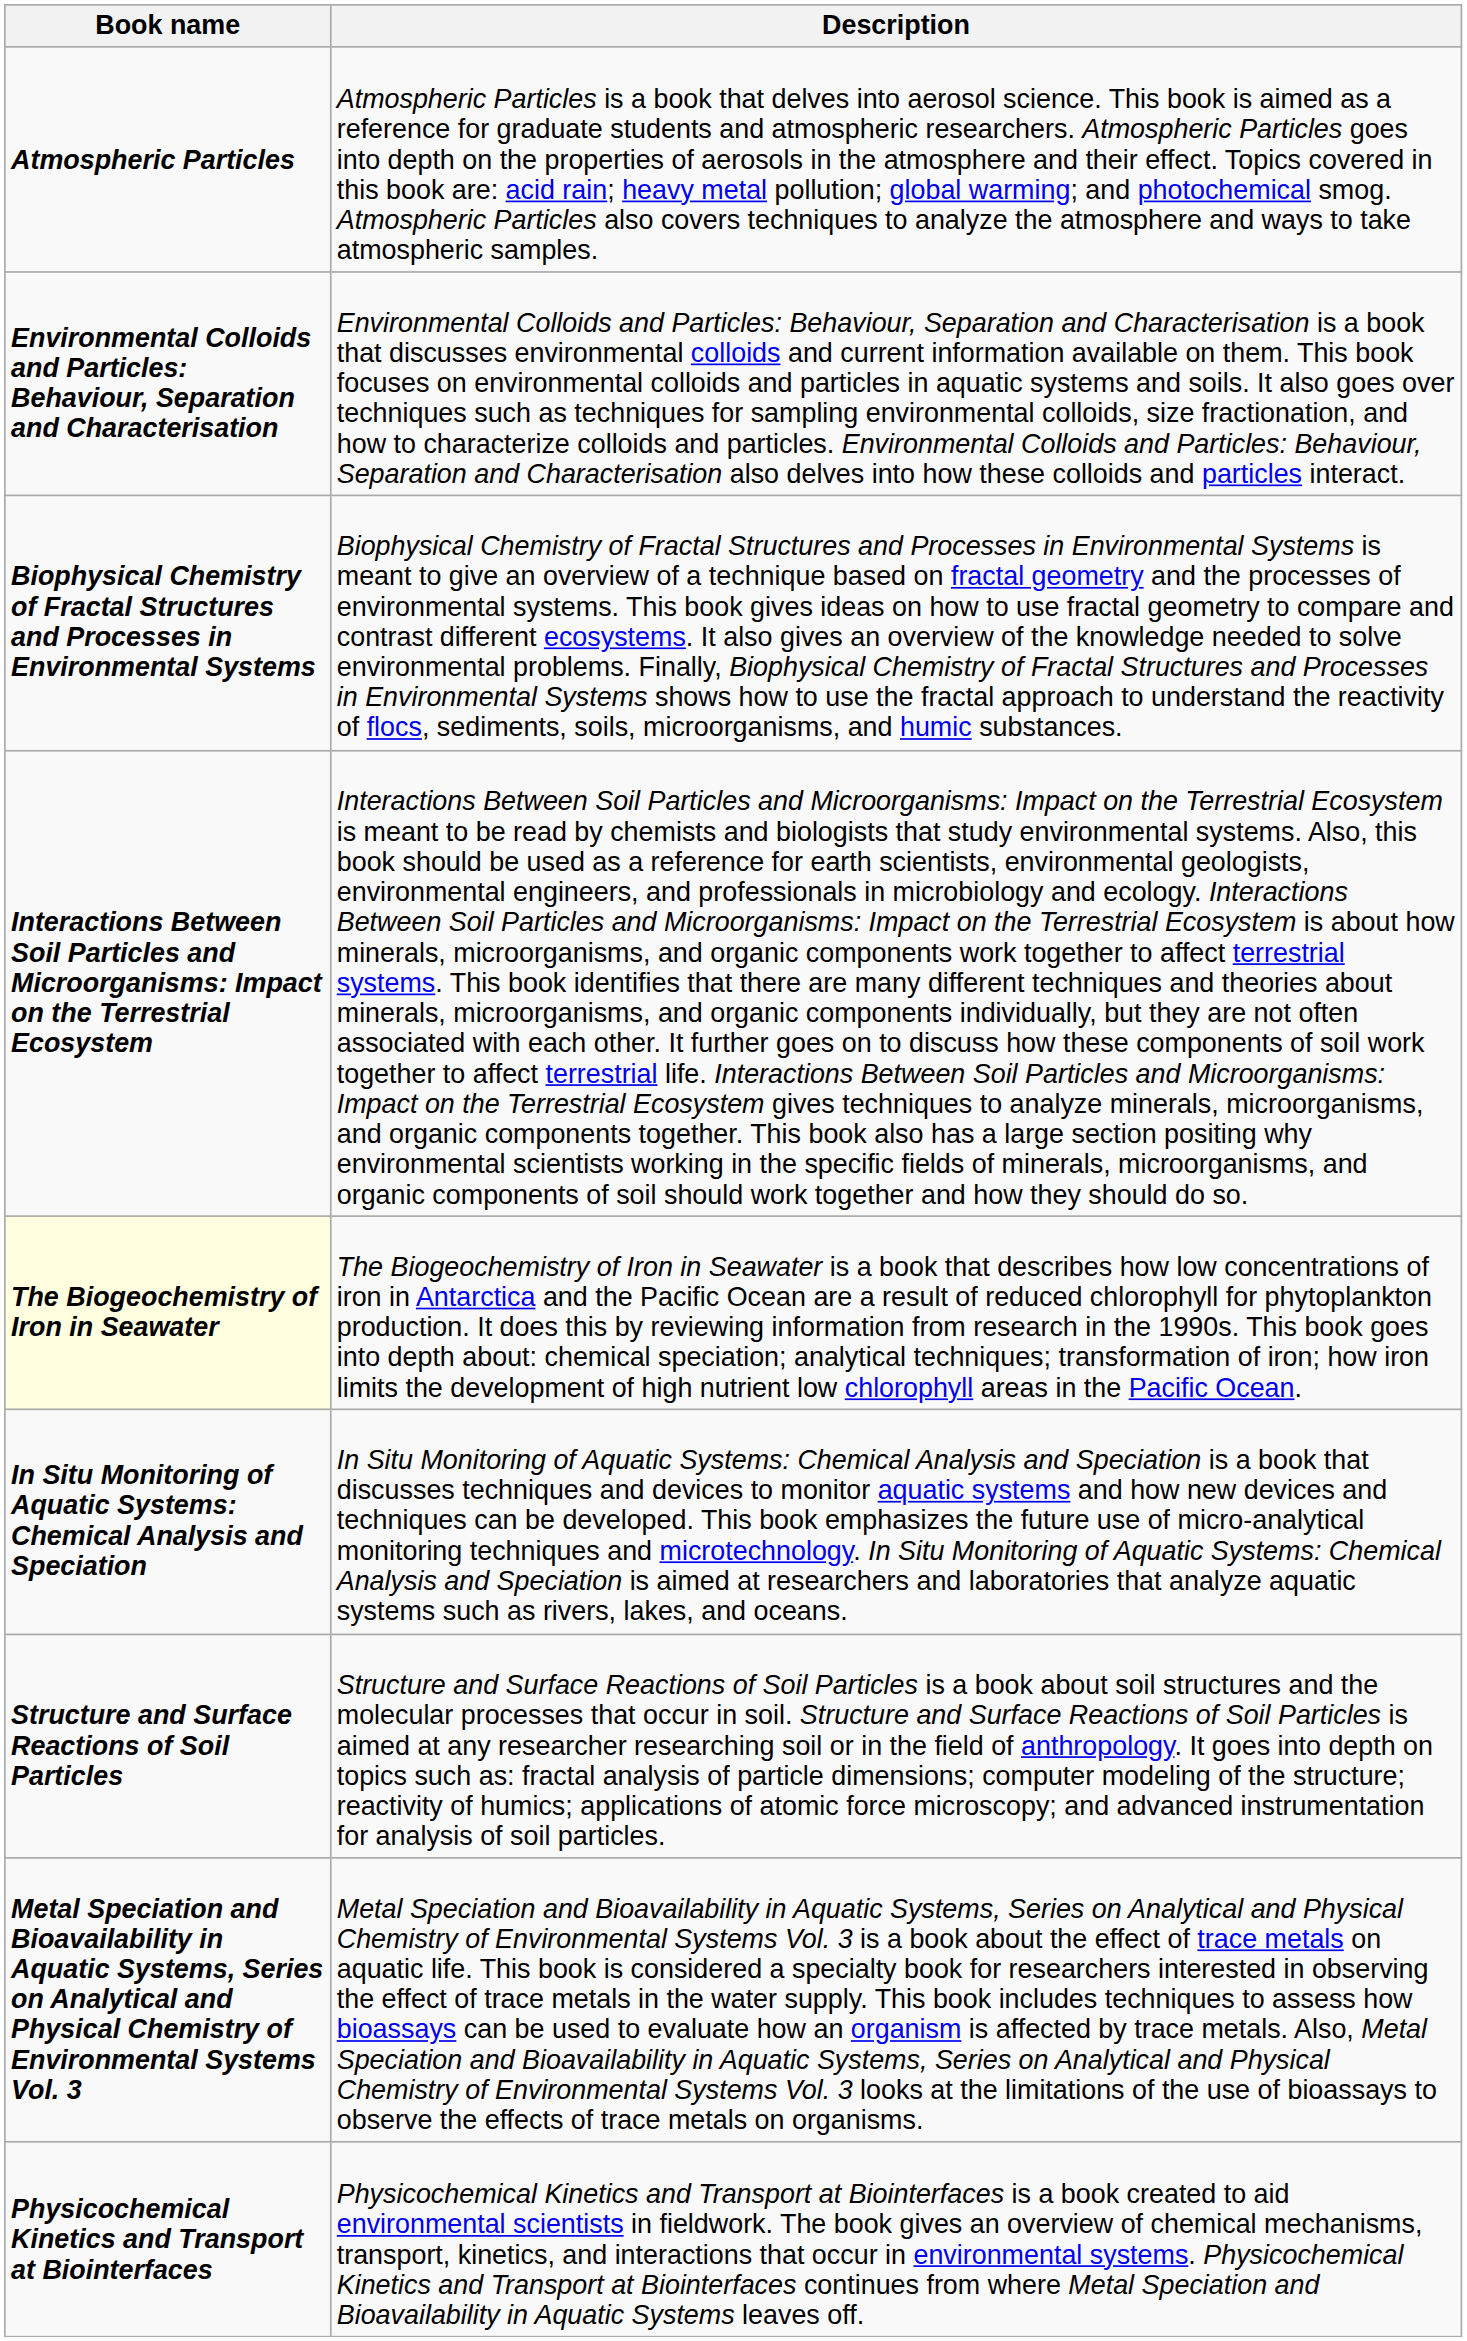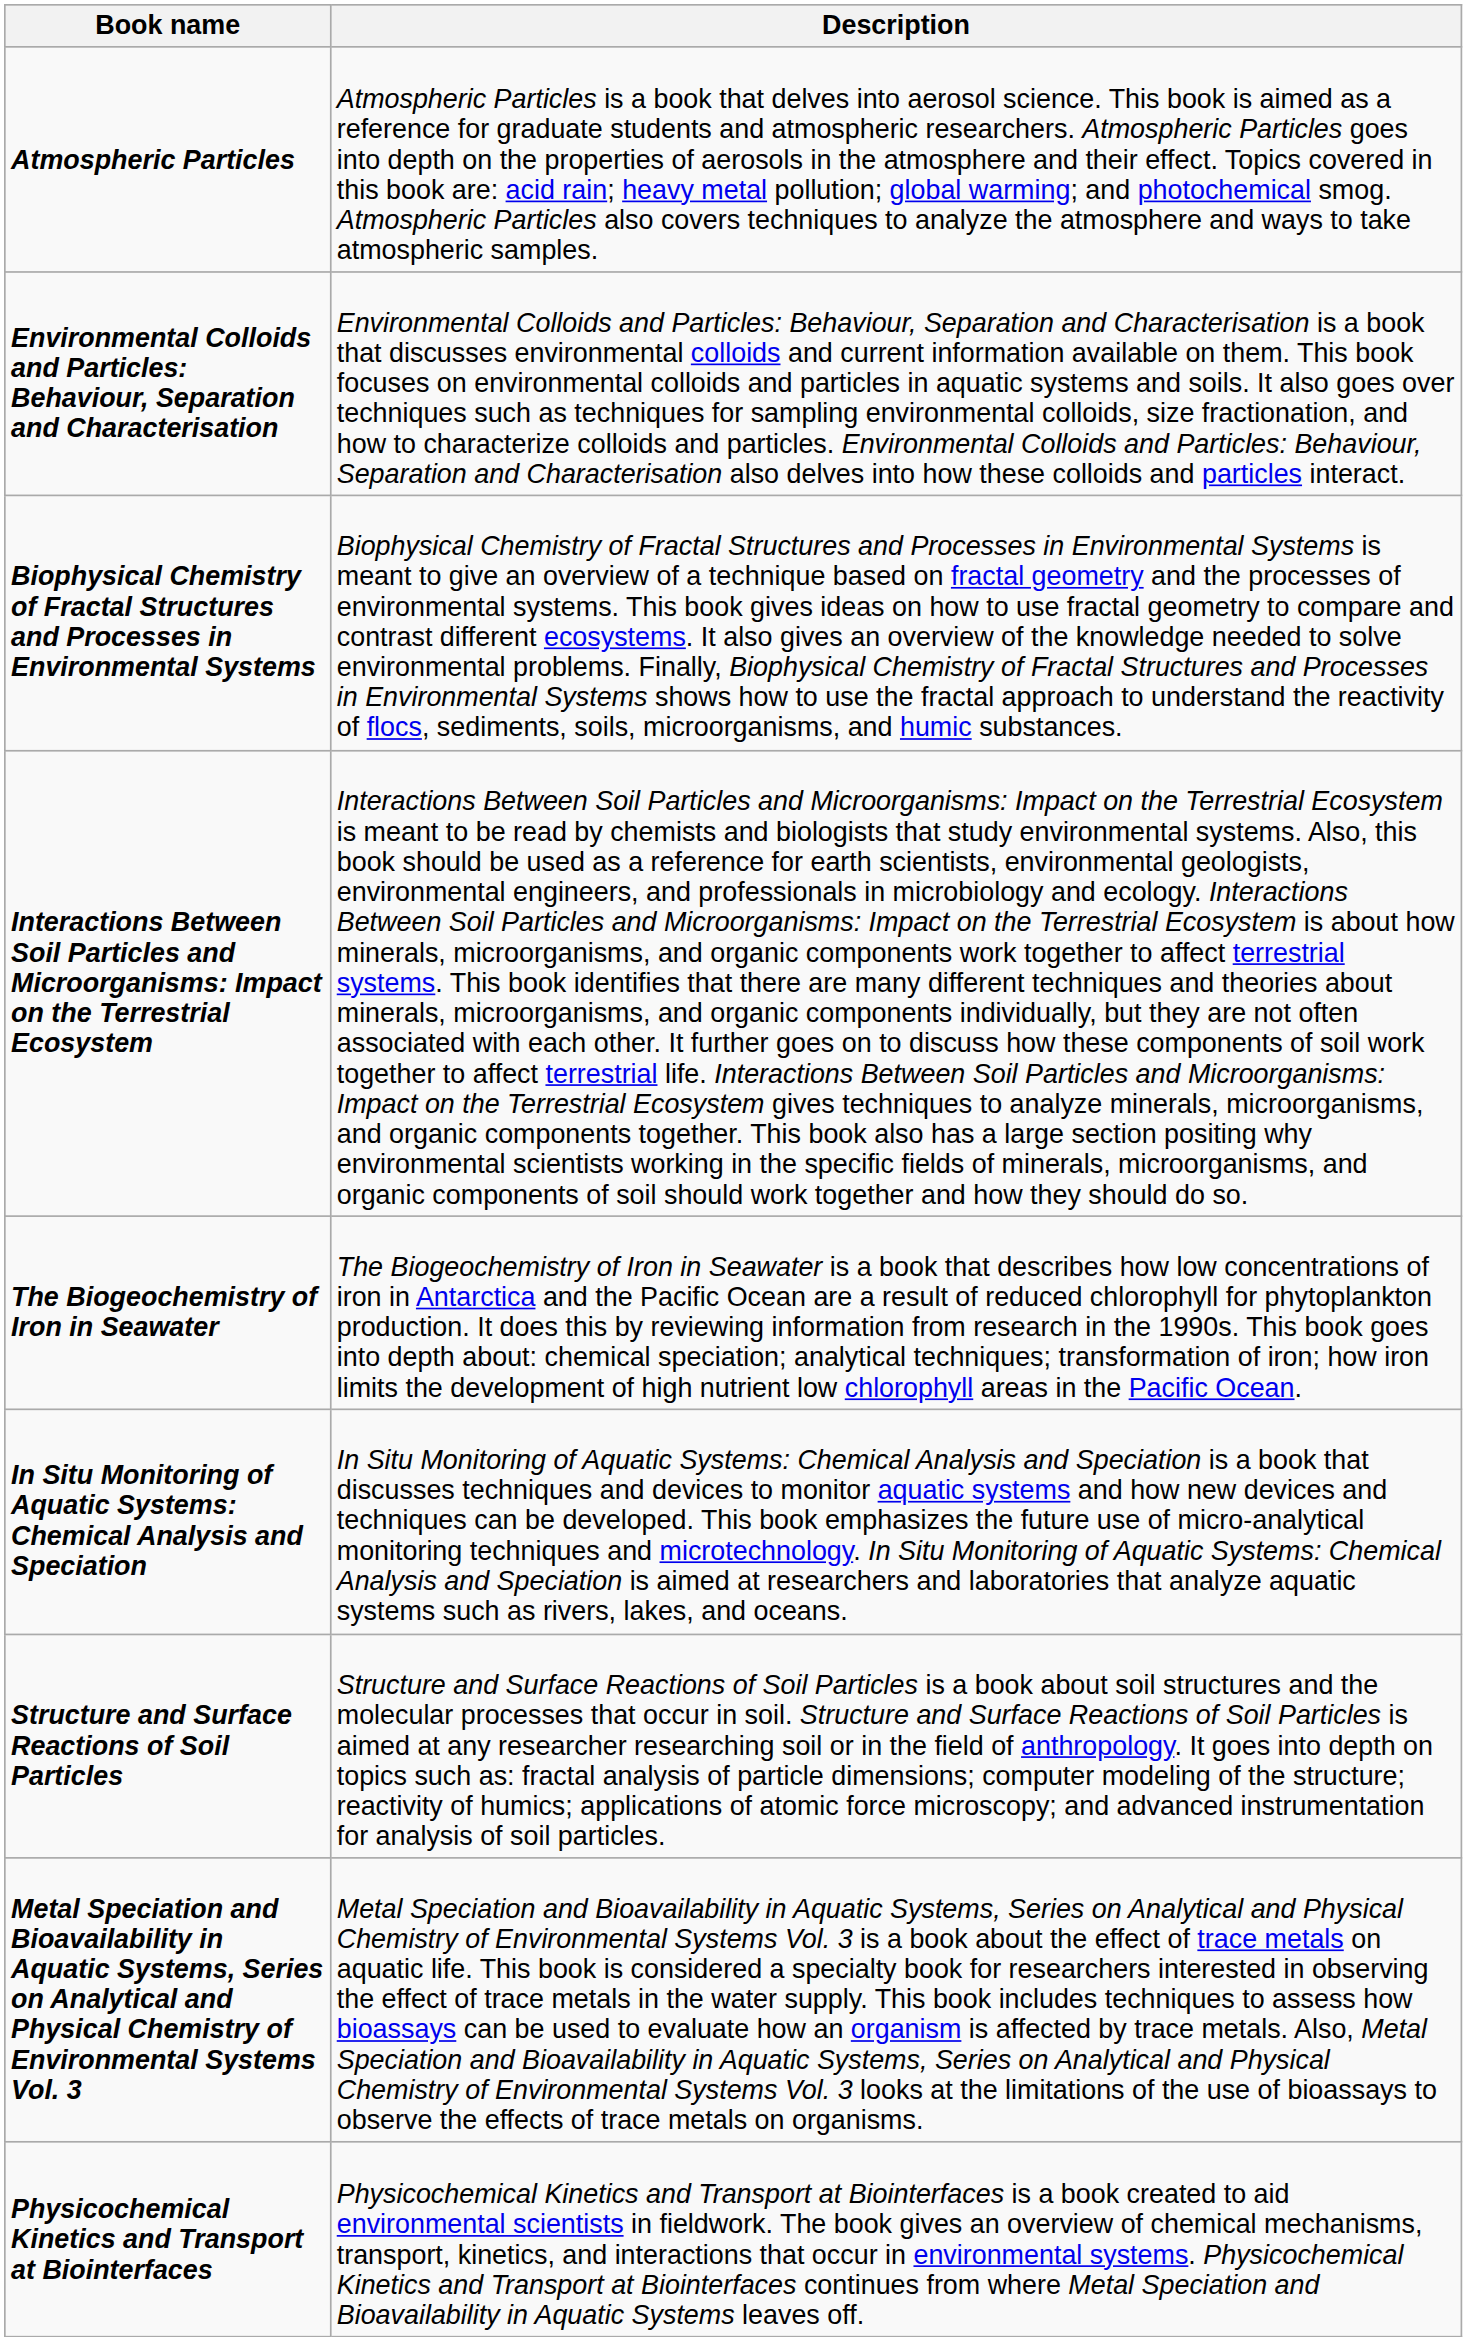(164, 1312) lightyellow background -> (164, 1312) no background
